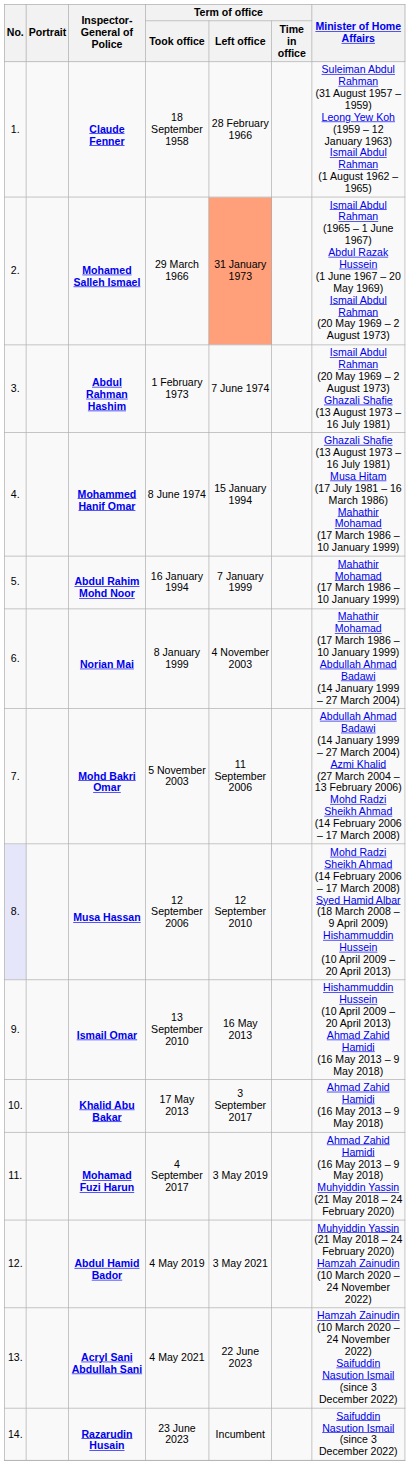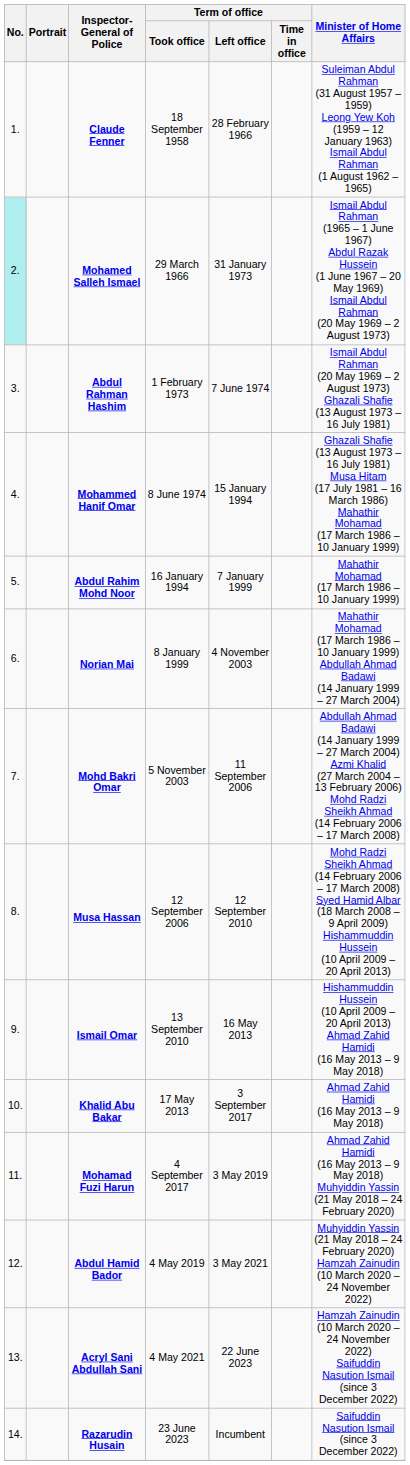(15, 271) no background -> (15, 271) paleturquoise background
(240, 271) lightsalmon background -> (240, 271) no background
(15, 912) lavender background -> (15, 912) no background
